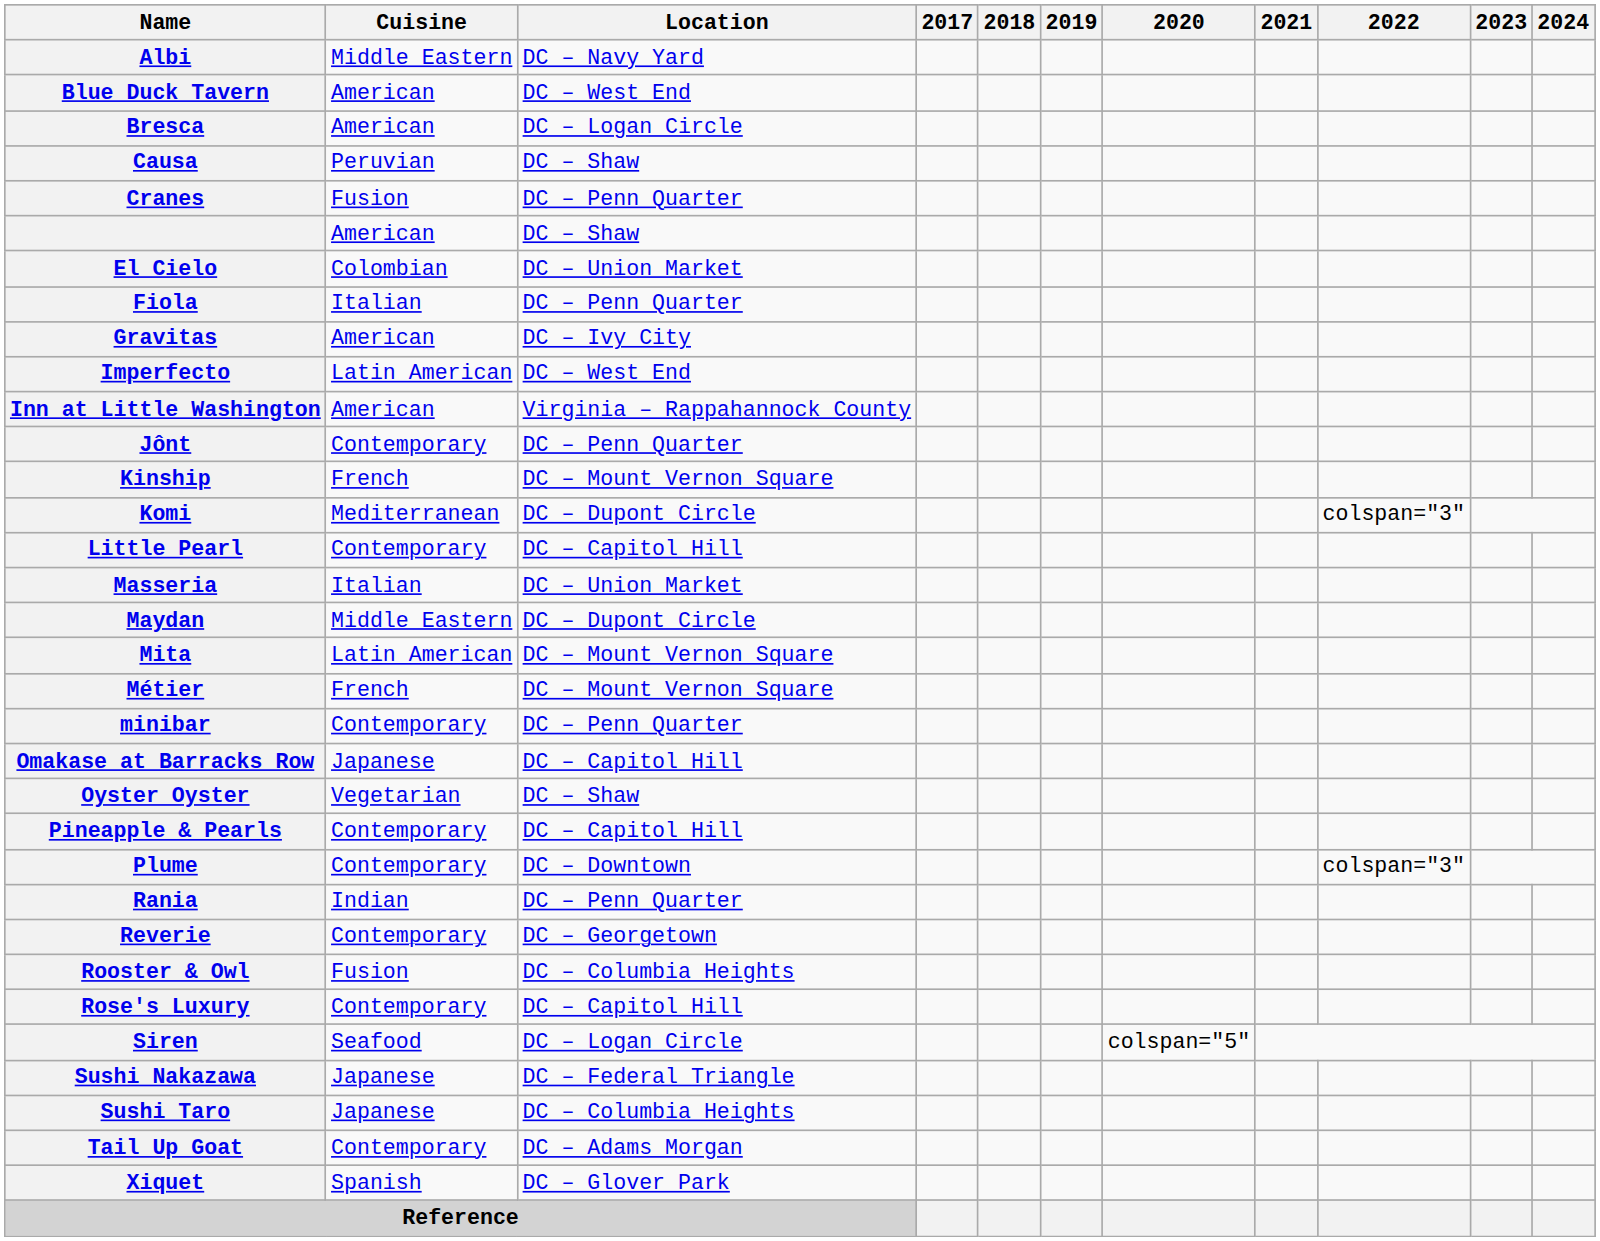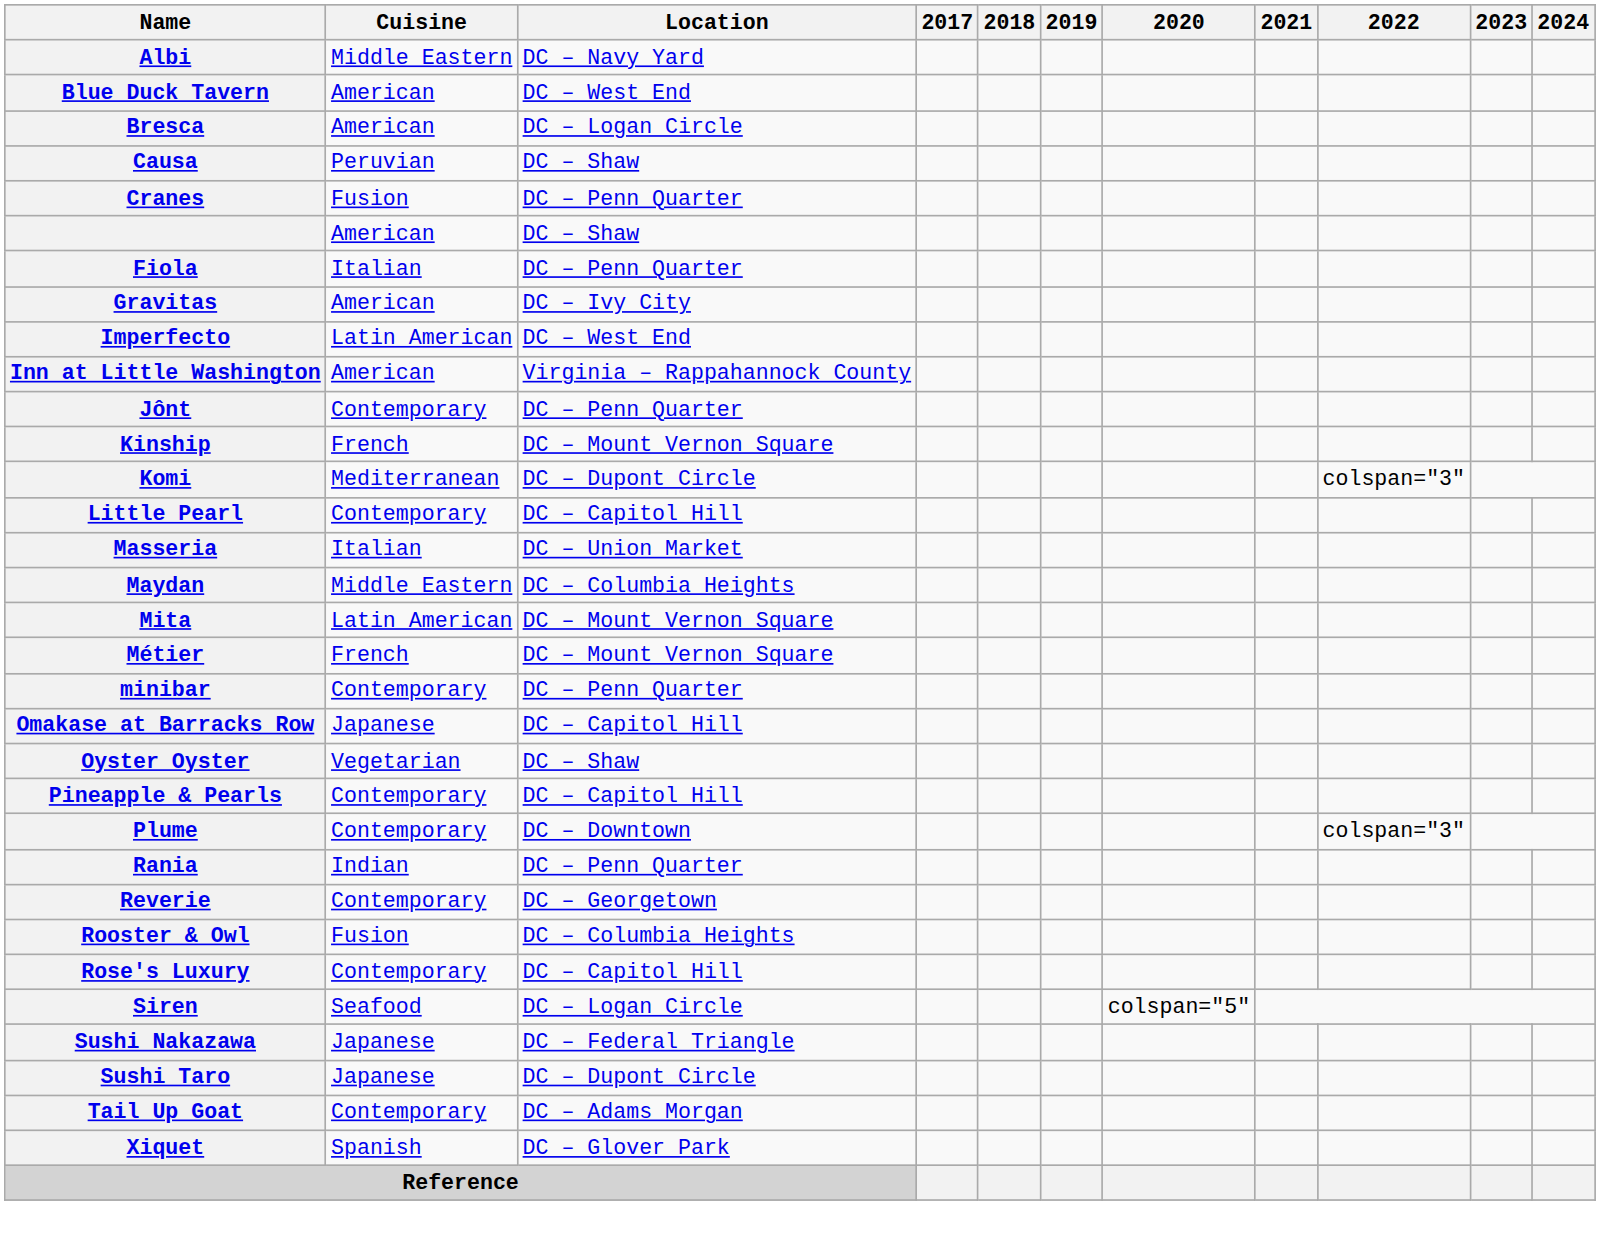- row: (165, 269)
(639, 620) DC – Dupont Circle -> (659, 585) DC – Columbia Heights
(659, 1113) DC – Columbia Heights -> (639, 1078) DC – Dupont Circle
